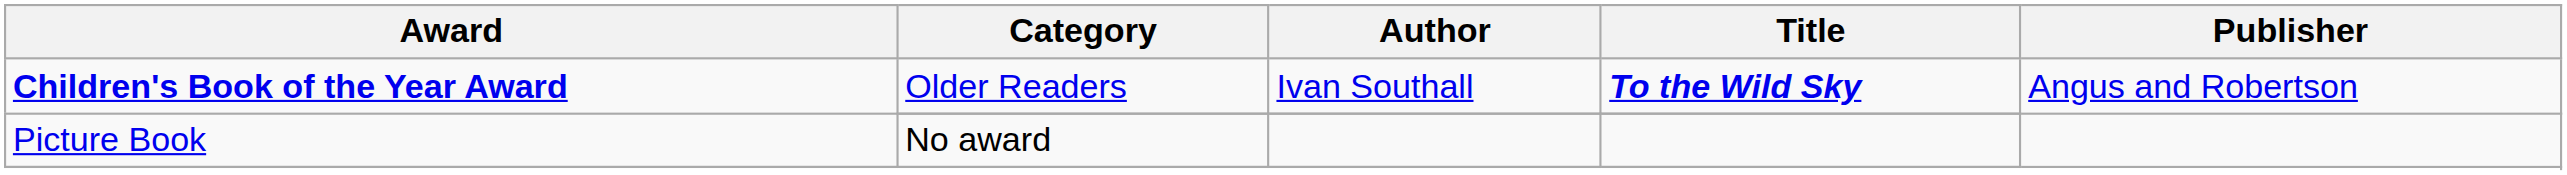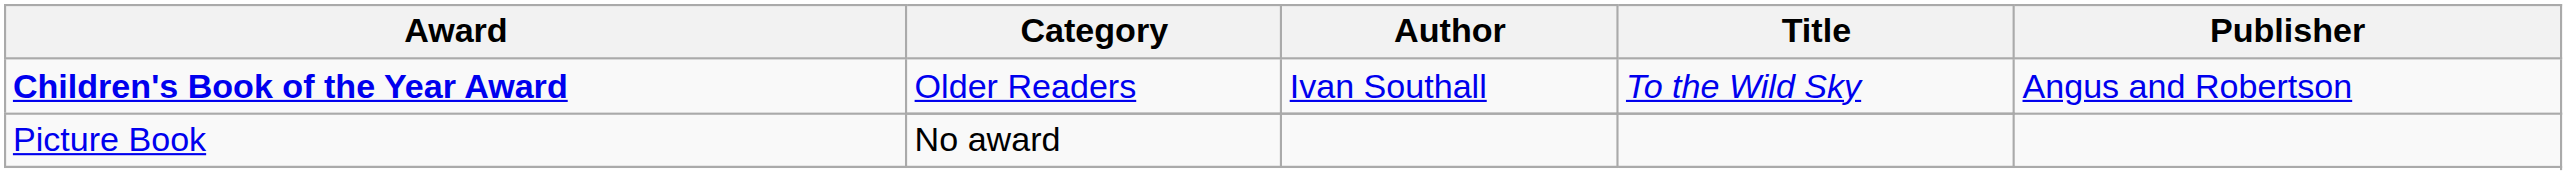(1735, 85) bold -> (1744, 85) normal
